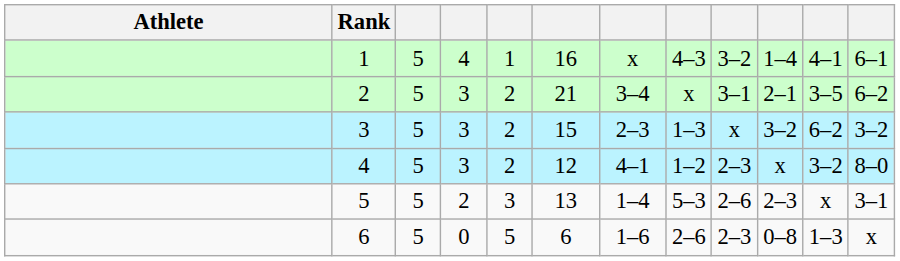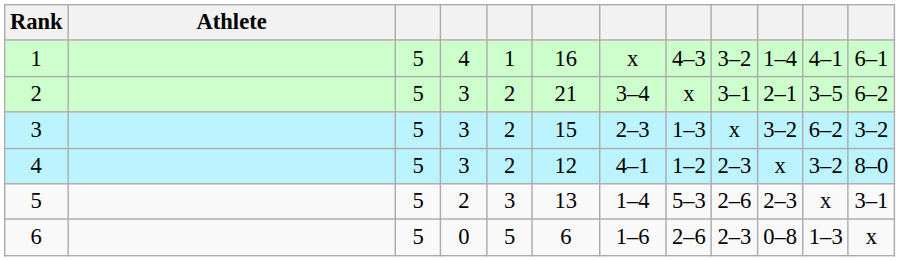columns swapped: (364, 22) <-> (169, 22)
